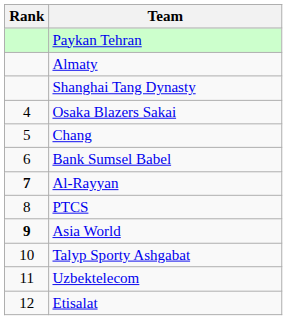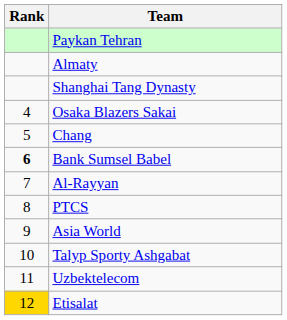(27, 159) normal -> (27, 159) bold
(27, 183) bold -> (27, 183) normal
(27, 231) bold -> (27, 231) normal
(27, 302) no background -> (27, 302) gold background
